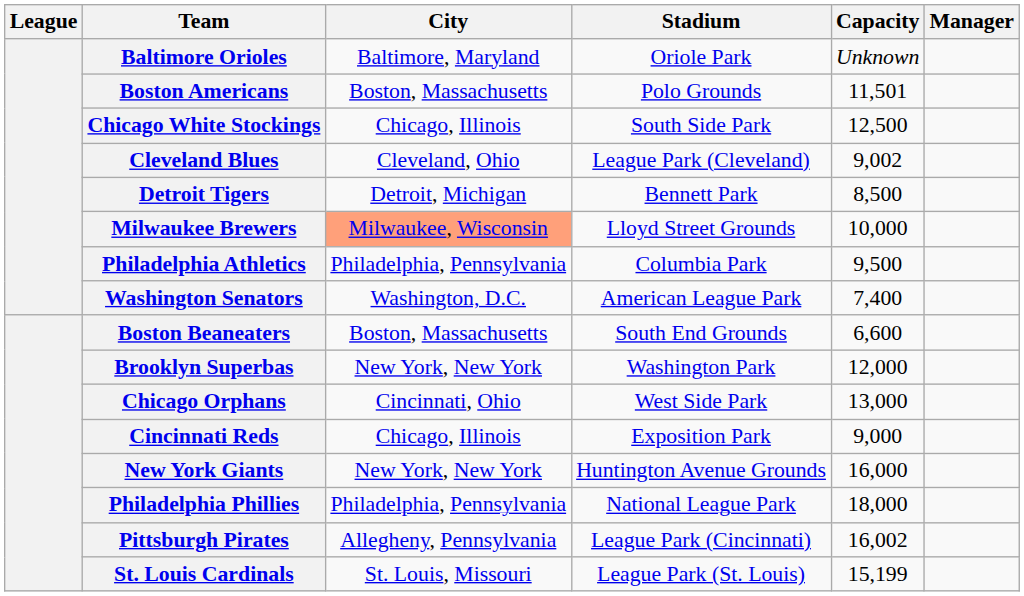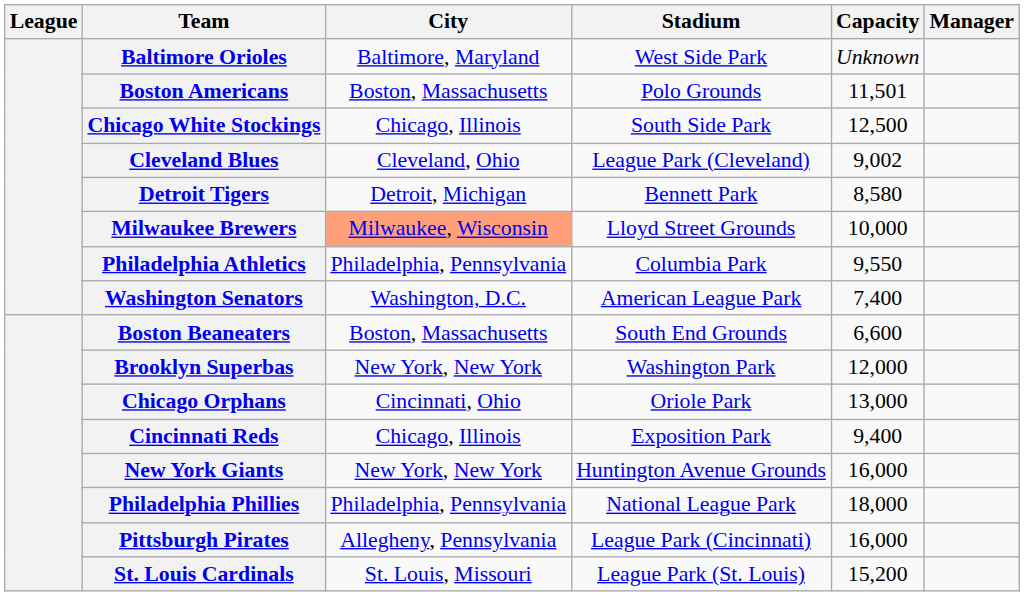(701, 56) Oriole Park -> (701, 56) West Side Park
(878, 194) 8,500 -> (878, 194) 8,580
(878, 263) 9,500 -> (878, 263) 9,550
(701, 401) West Side Park -> (701, 401) Oriole Park
(878, 435) 9,000 -> (878, 435) 9,400
(878, 539) 16,002 -> (878, 539) 16,000
(878, 573) 15,199 -> (878, 573) 15,200
